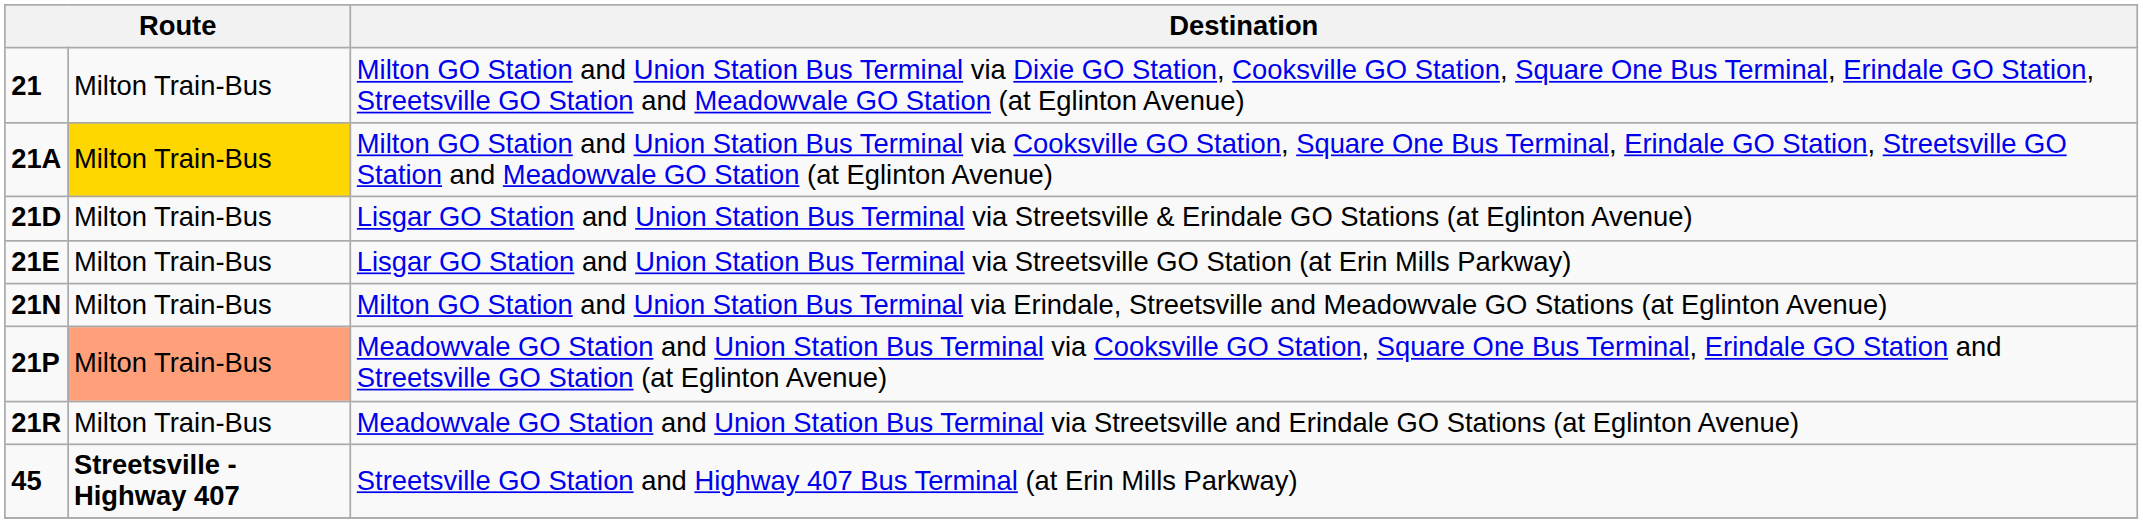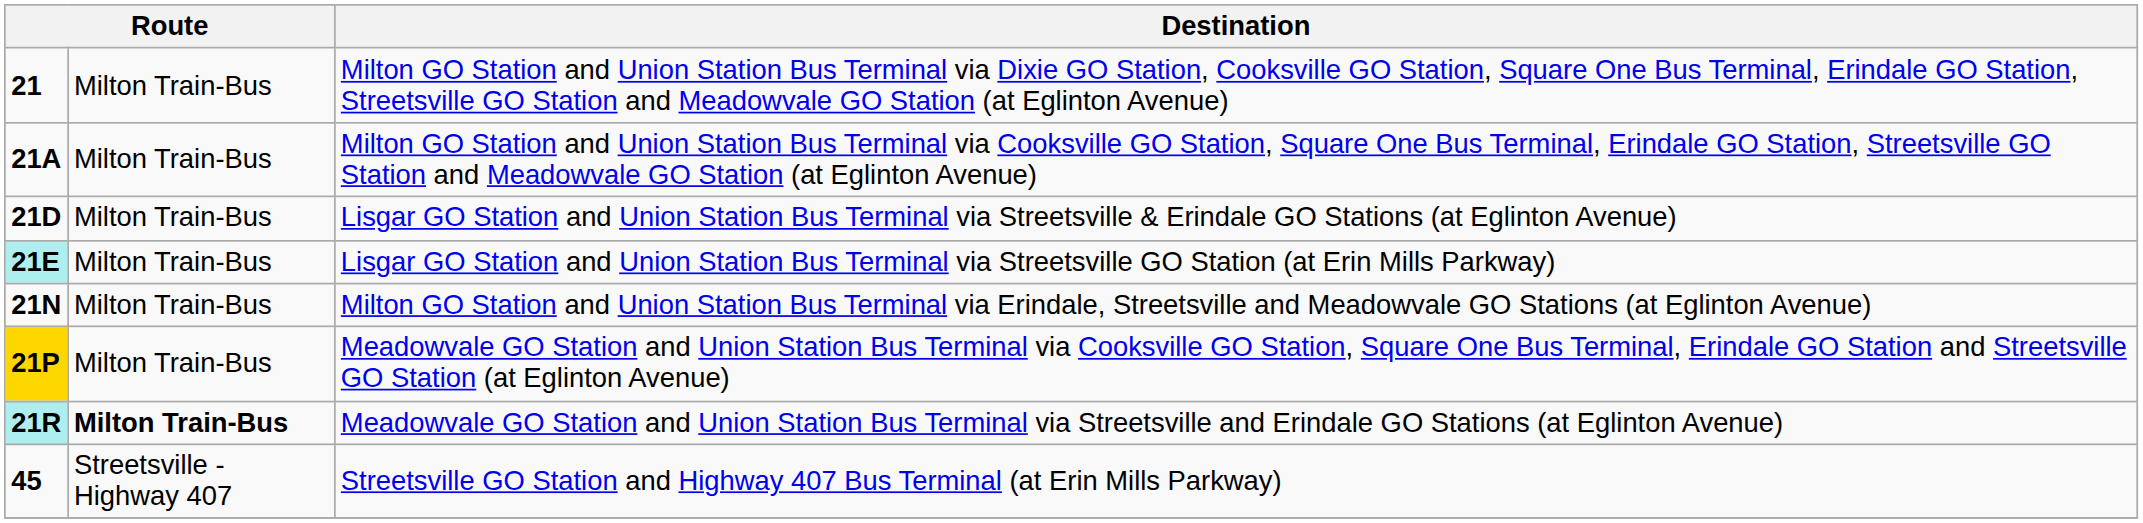(173, 159) gold background -> (173, 159) no background
(36, 261) no background -> (36, 261) paleturquoise background
(36, 363) no background -> (36, 363) gold background
(173, 363) lightsalmon background -> (173, 363) no background
(36, 422) no background -> (36, 422) paleturquoise background
(173, 422) normal -> (181, 422) bold
(157, 481) bold -> (153, 481) normal
